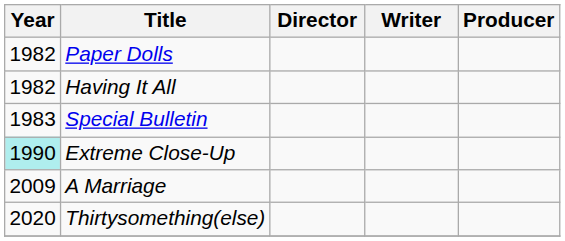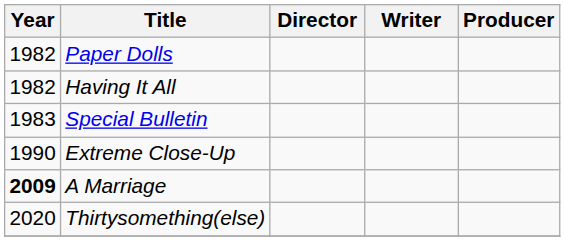(33, 152) paleturquoise background -> (33, 152) no background
(33, 185) normal -> (33, 185) bold
